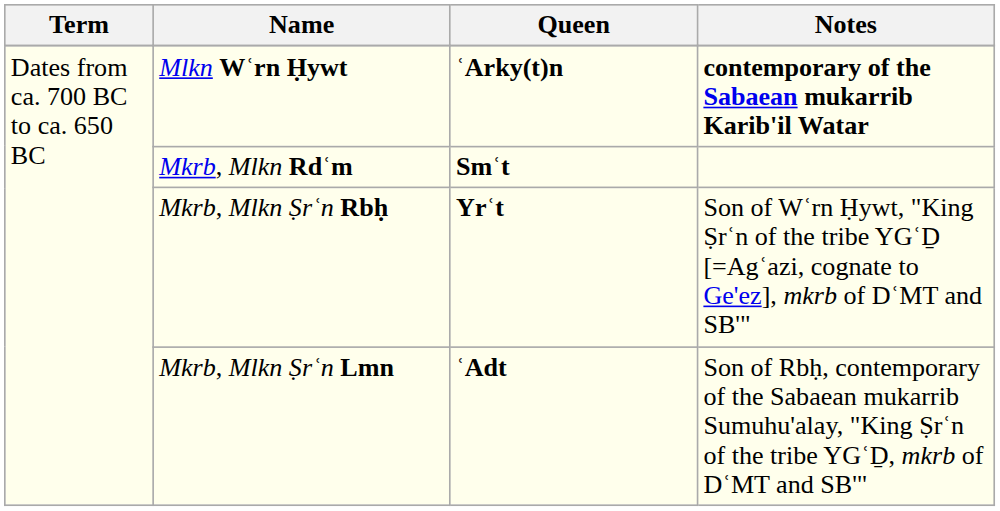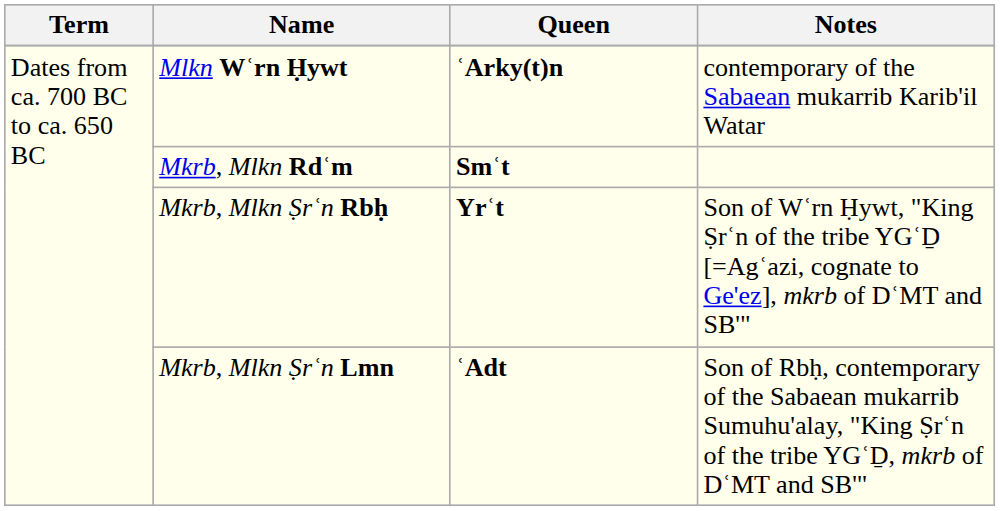(817, 95) bold -> (840, 95) normal
